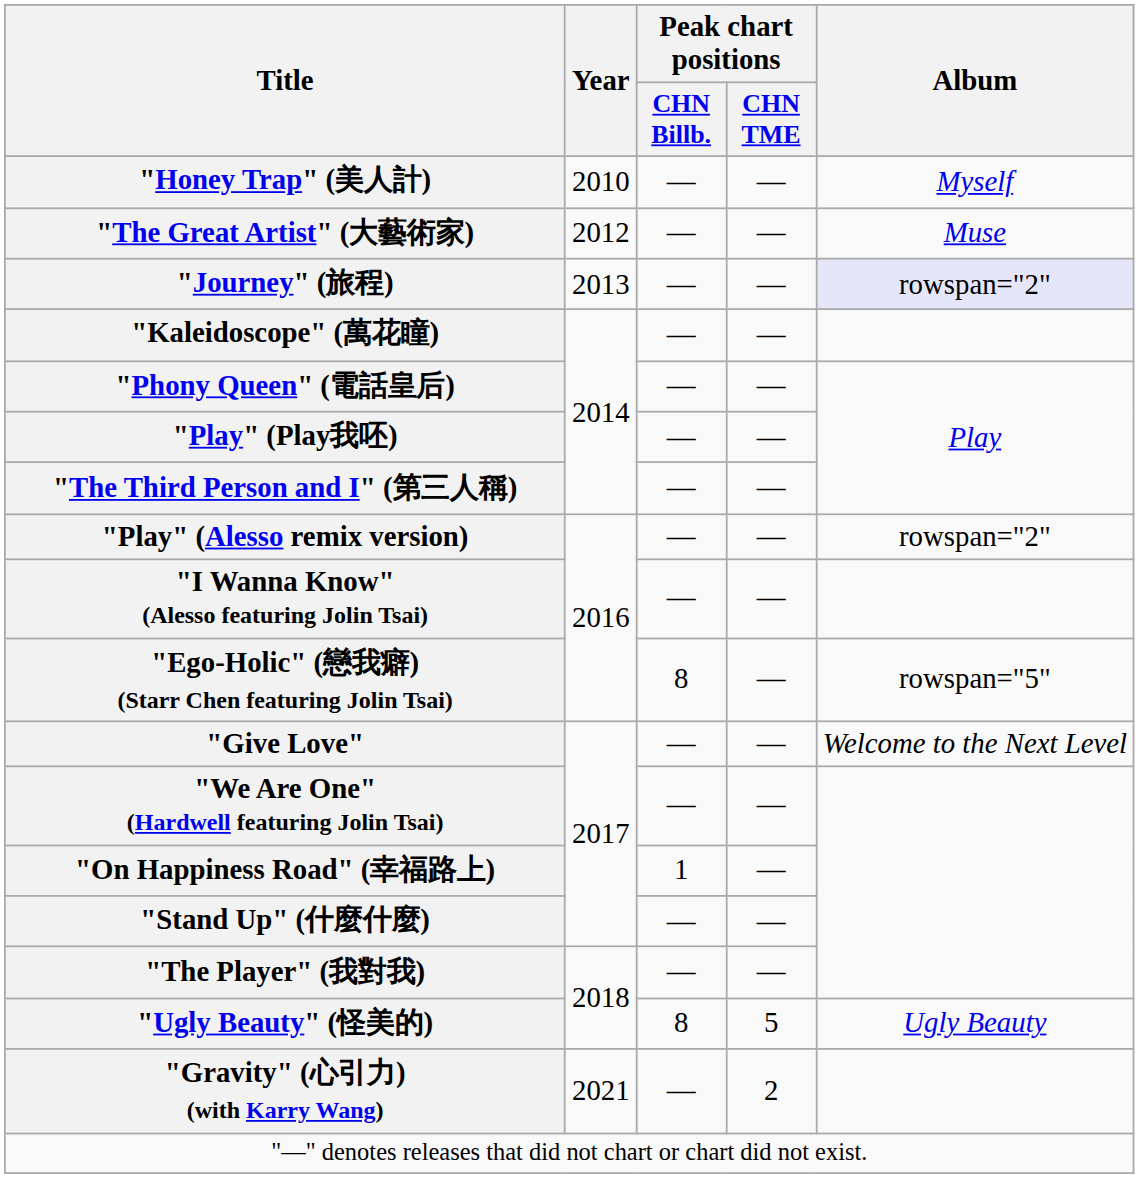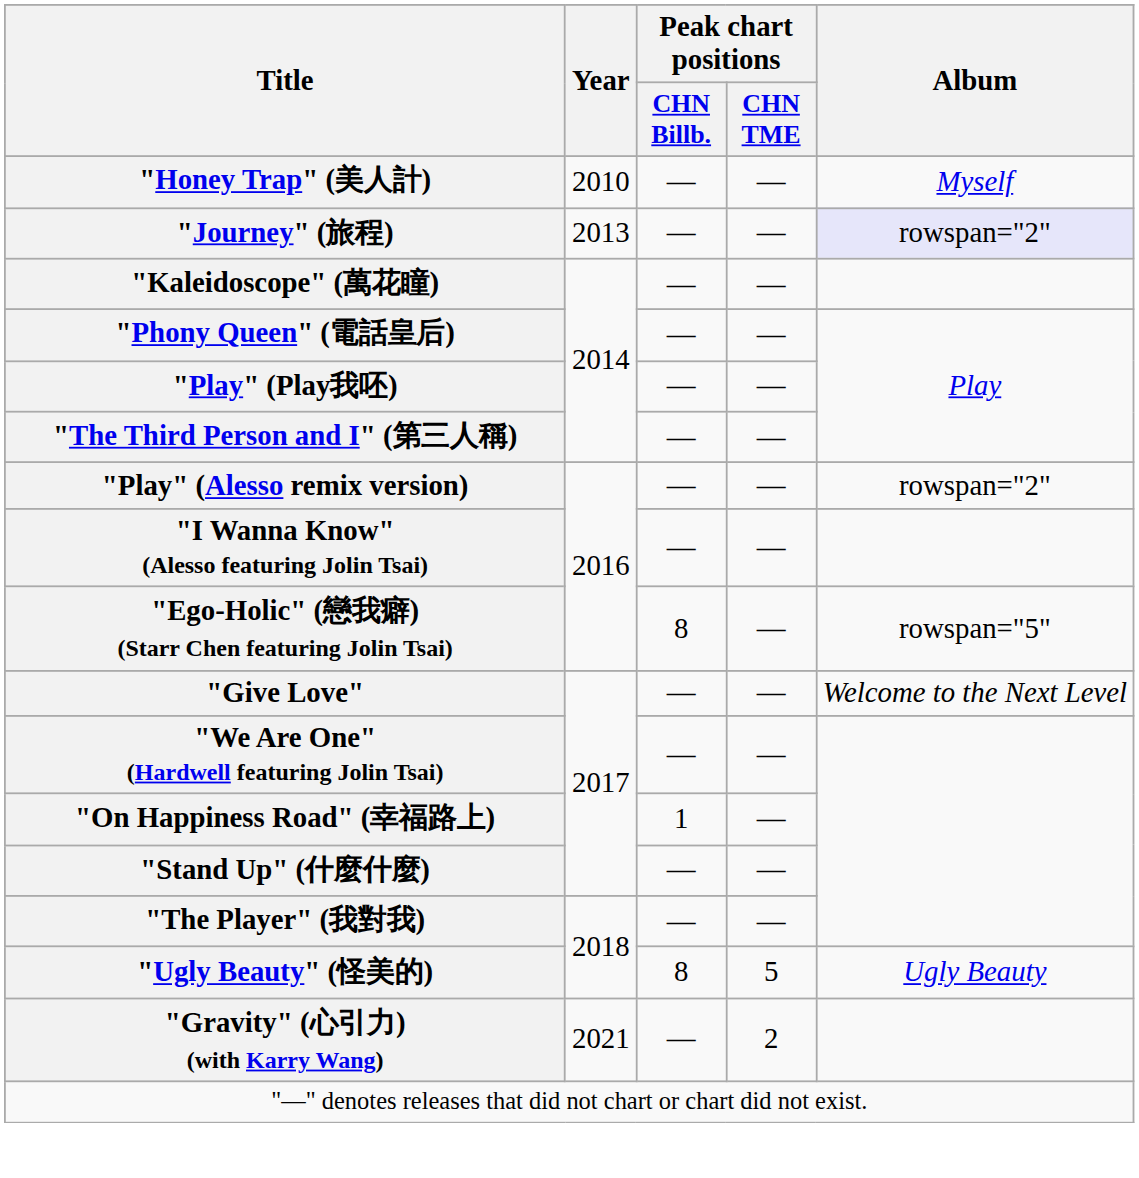- row: (285, 231)
